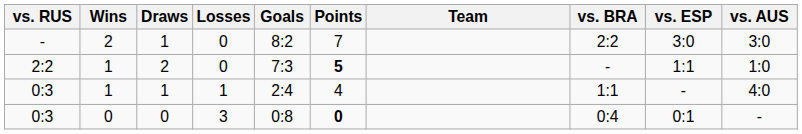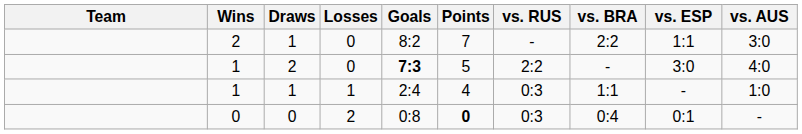columns swapped: (468, 16) <-> (42, 16)
(683, 41) 3:0 -> (683, 41) 1:1
(282, 66) normal -> (410, 66) bold
(338, 66) bold -> (466, 66) normal
(683, 66) 1:1 -> (683, 66) 3:0
(759, 66) 1:0 -> (759, 66) 4:0
(759, 91) 4:0 -> (759, 91) 1:0
(223, 116) 3 -> (351, 116) 2
